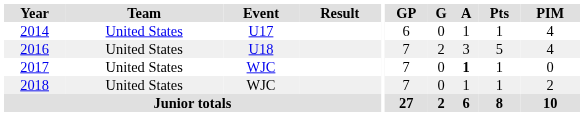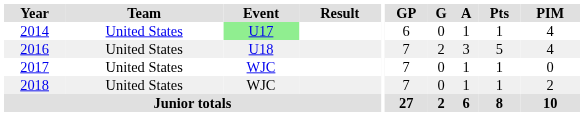(261, 31) no background -> (261, 31) lightgreen background
(466, 67) bold -> (466, 67) normal
